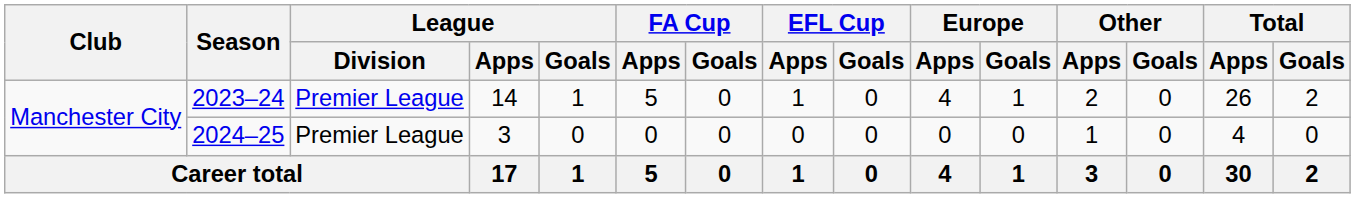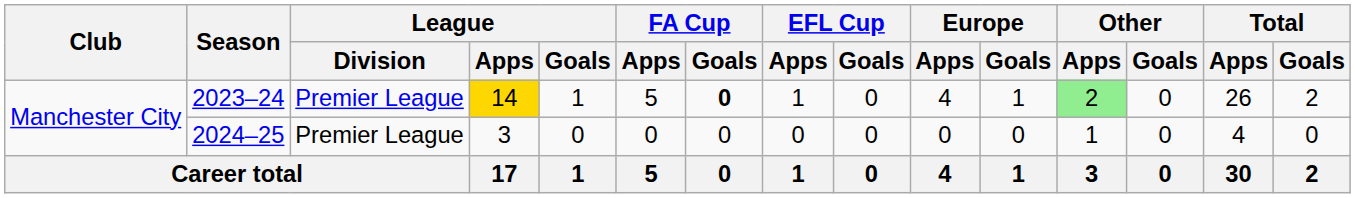(504, 98) no background -> (504, 98) gold background
(725, 98) normal -> (725, 98) bold
(1092, 98) no background -> (1092, 98) lightgreen background
